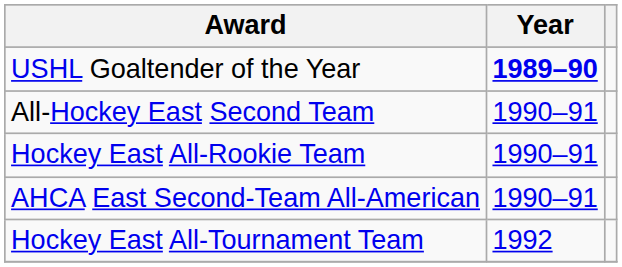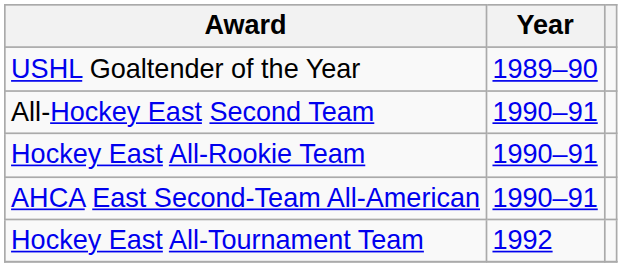(545, 68) bold -> (545, 68) normal
